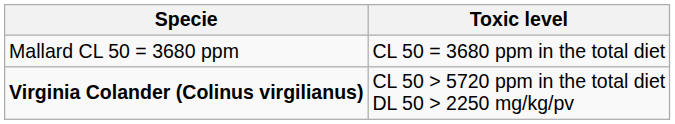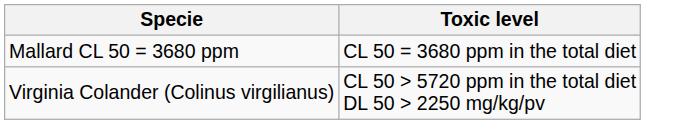(186, 92) bold -> (172, 92) normal
